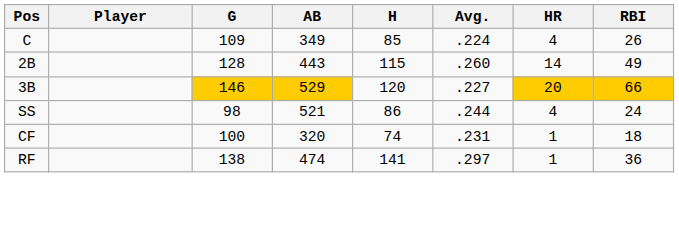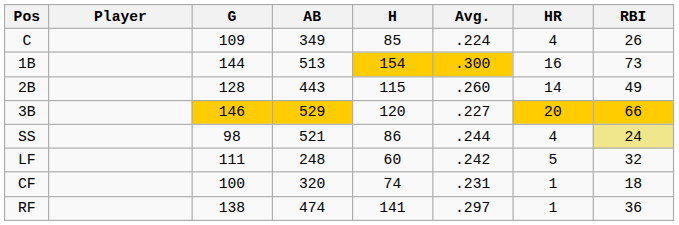+ row: (27, 64)
(633, 112) no background -> (633, 136) khaki background
+ row: (27, 160)
